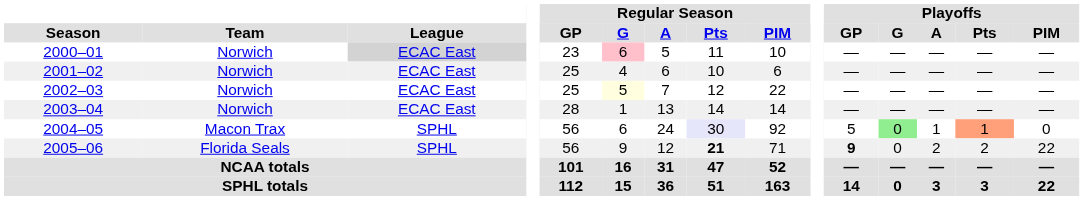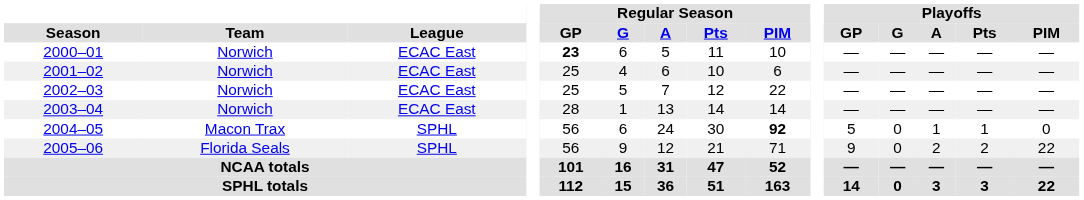(437, 52) lightgrey background -> (437, 52) no background
(571, 52) normal -> (571, 52) bold
(623, 52) pink background -> (623, 52) no background
(623, 90) lightyellow background -> (623, 90) no background
(716, 128) lavender background -> (716, 128) no background
(778, 128) normal -> (778, 128) bold
(898, 128) lightgreen background -> (898, 128) no background
(985, 128) lightsalmon background -> (985, 128) no background
(716, 148) bold -> (716, 148) normal
(851, 148) bold -> (851, 148) normal
